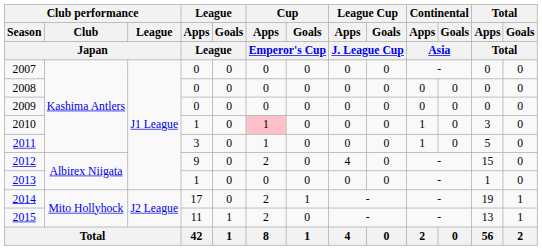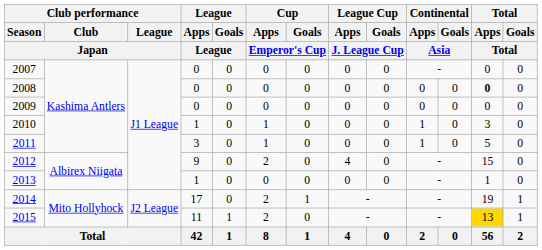(488, 87) normal -> (488, 87) bold
(266, 124) pink background -> (266, 124) no background
(488, 217) no background -> (488, 217) gold background
